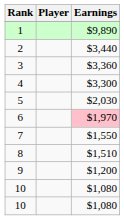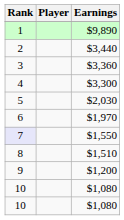(102, 118) pink background -> (102, 118) no background
(20, 135) no background -> (20, 135) lavender background
